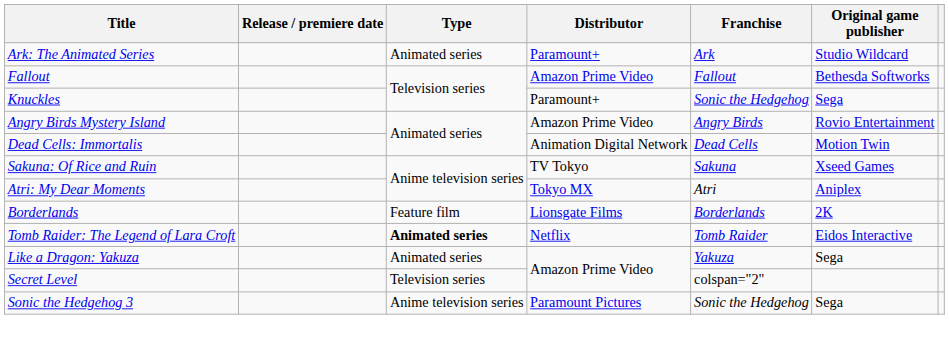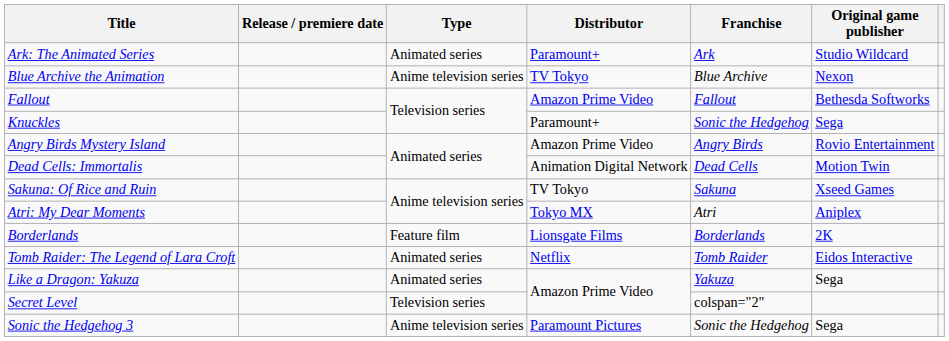+ row: (86, 76)
(439, 235) bold -> (436, 257) normal
